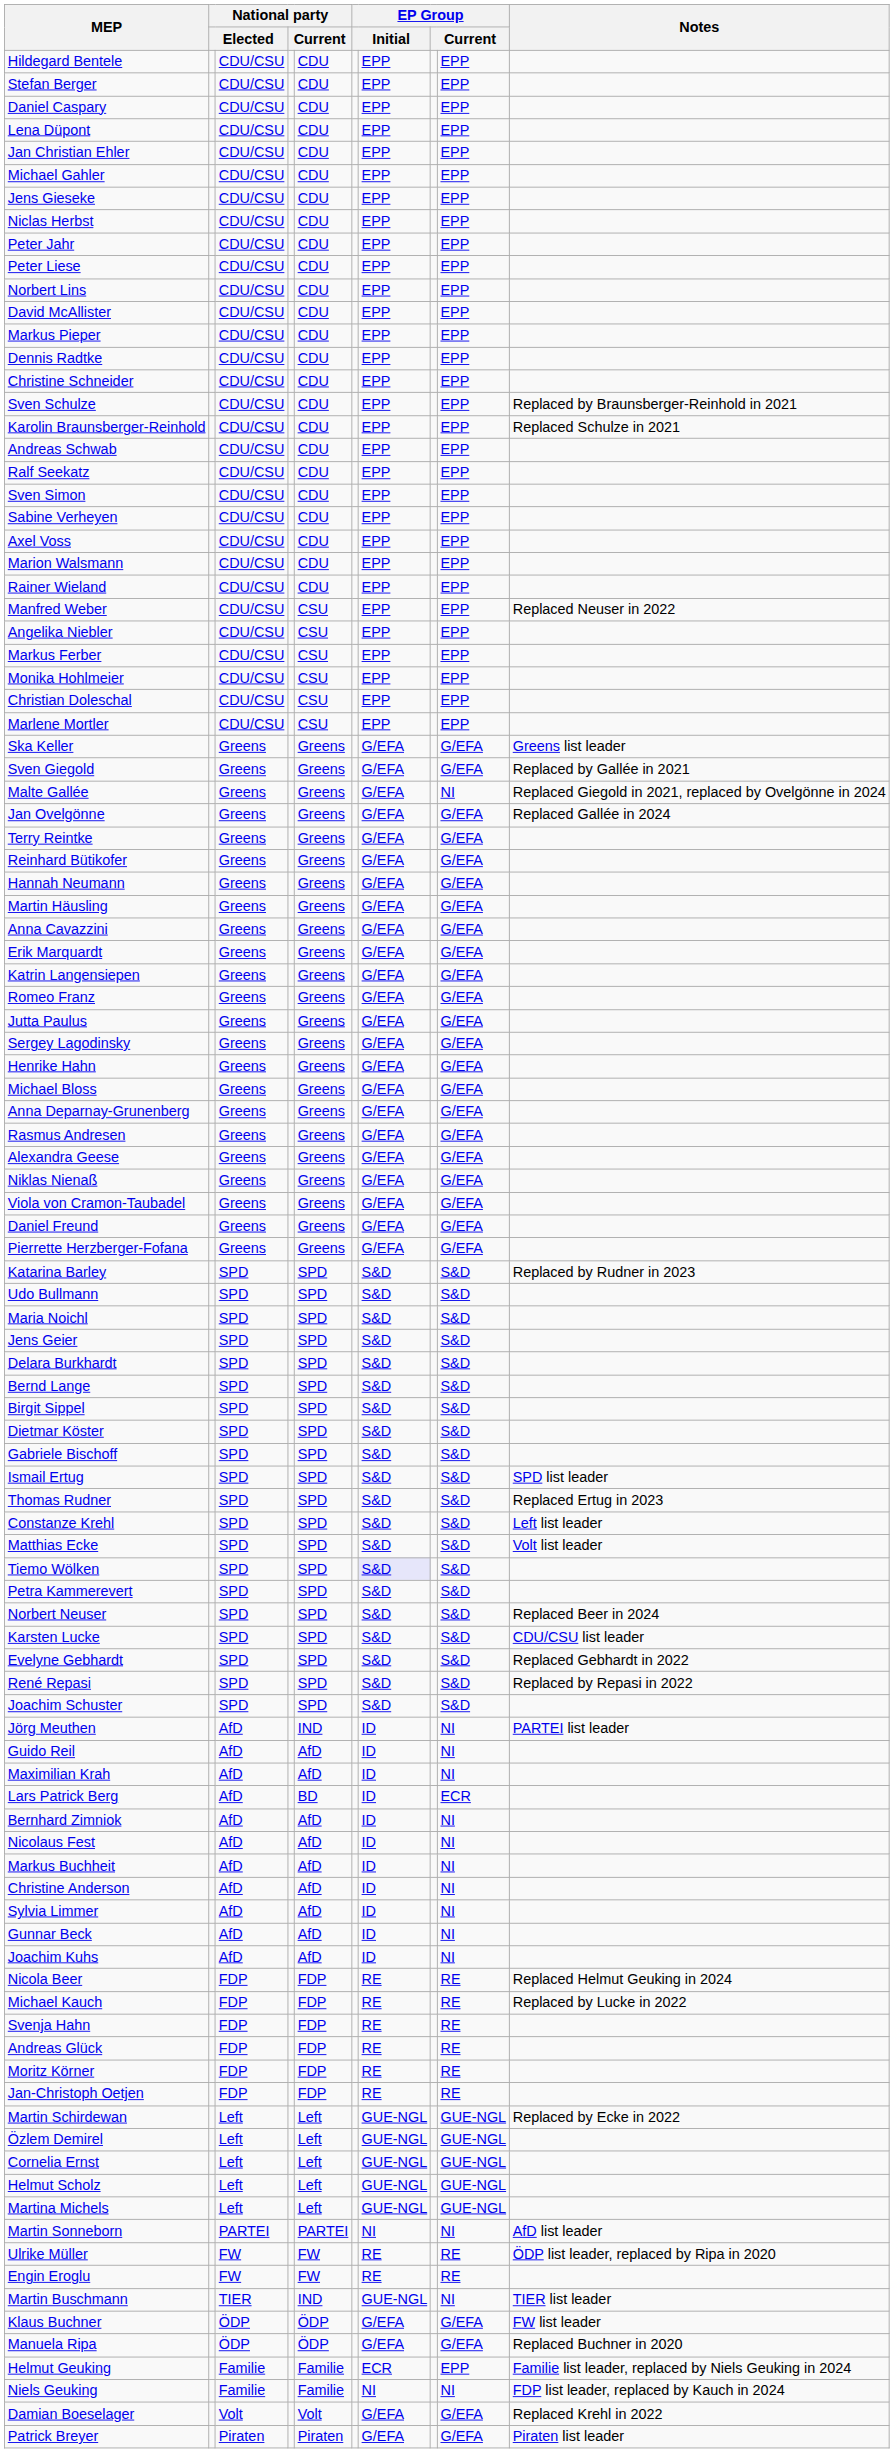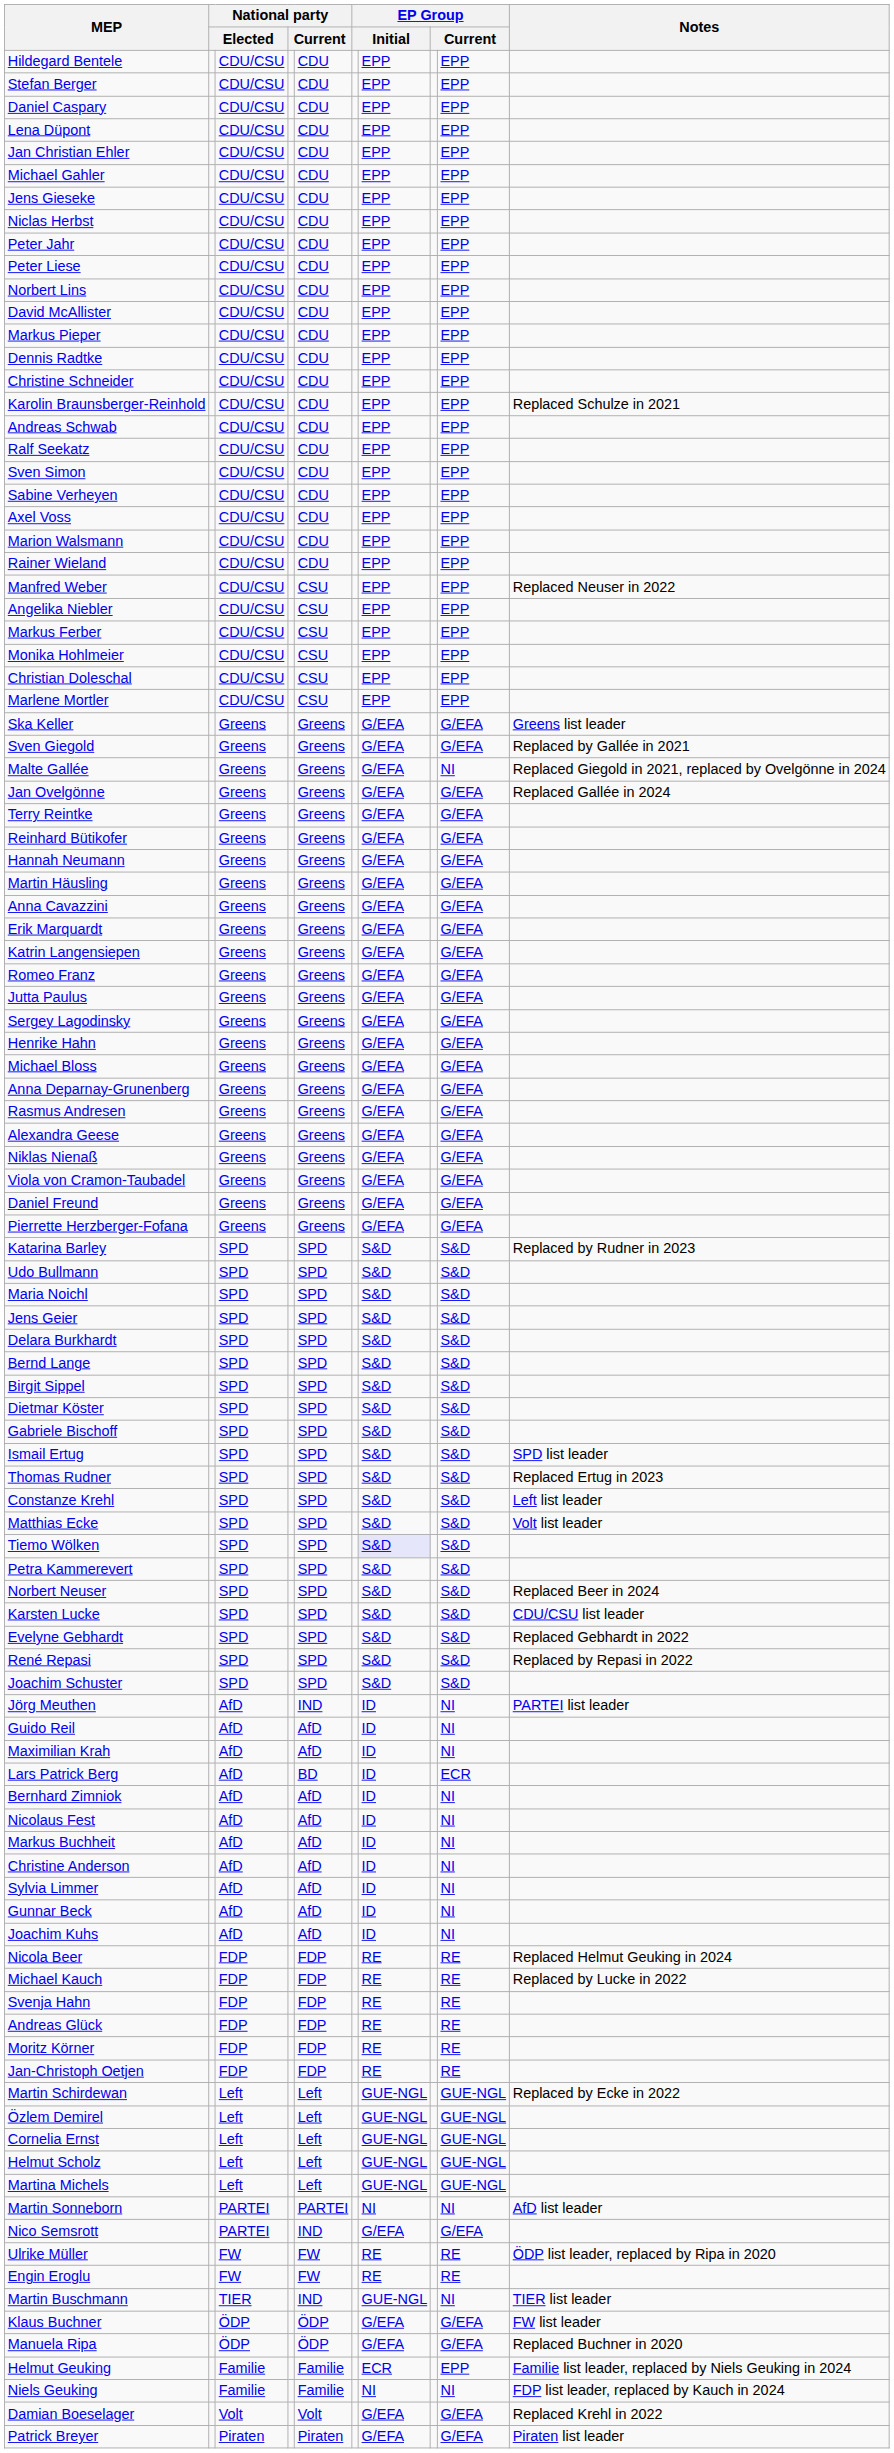- row: (52, 404)
+ row: (53, 2231)
